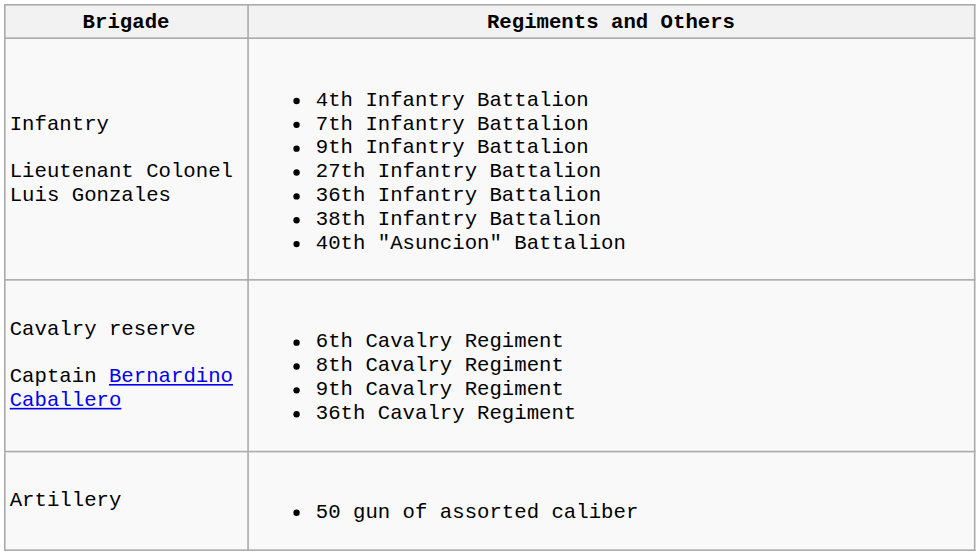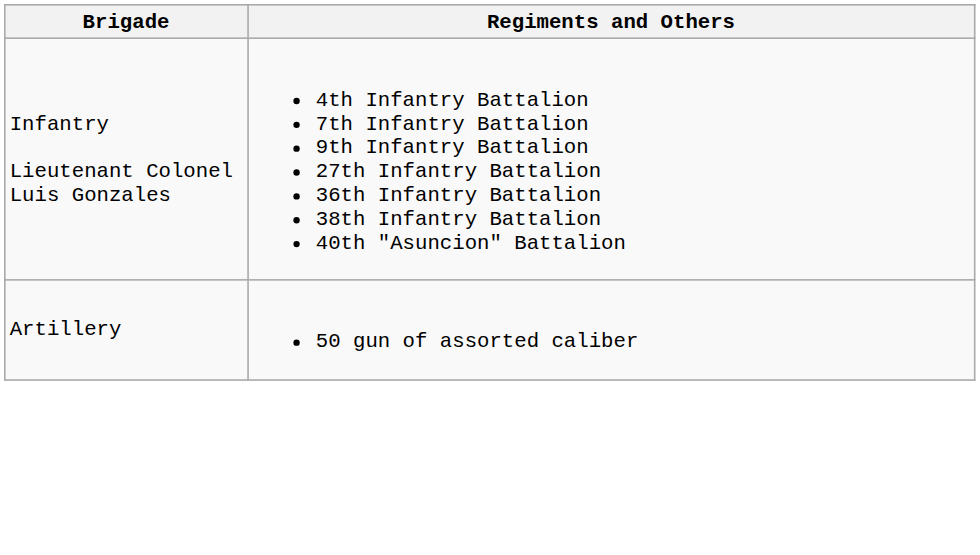- row: (121, 366)
